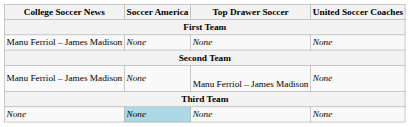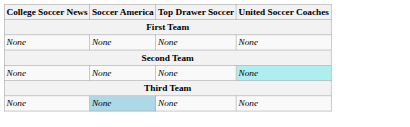(64, 42) Manu Ferriol – James Madison -> (16, 42) None
(64, 78) Manu Ferriol – James Madison -> (16, 73) None
(251, 84) Manu Ferriol – James Madison -> (168, 73) None
(323, 78) no background -> (248, 73) paleturquoise background
